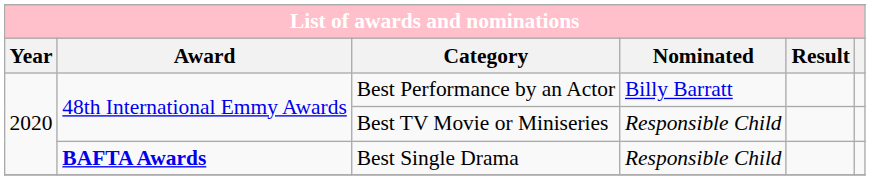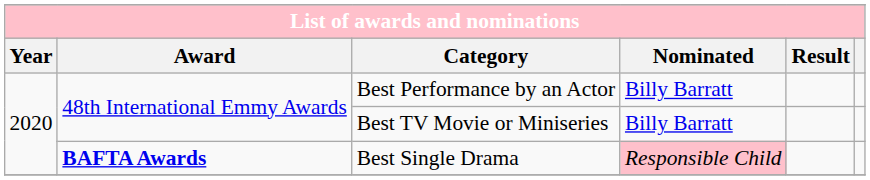(703, 123) Responsible Child -> (679, 123) Billy Barratt
(703, 157) no background -> (703, 157) pink background
